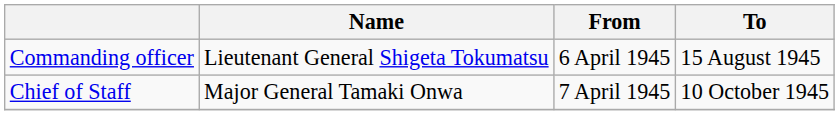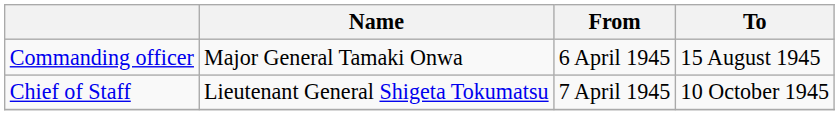(376, 57) Lieutenant General Shigeta Tokumatsu -> (333, 57) Major General Tamaki Onwa
(333, 92) Major General Tamaki Onwa -> (376, 92) Lieutenant General Shigeta Tokumatsu
